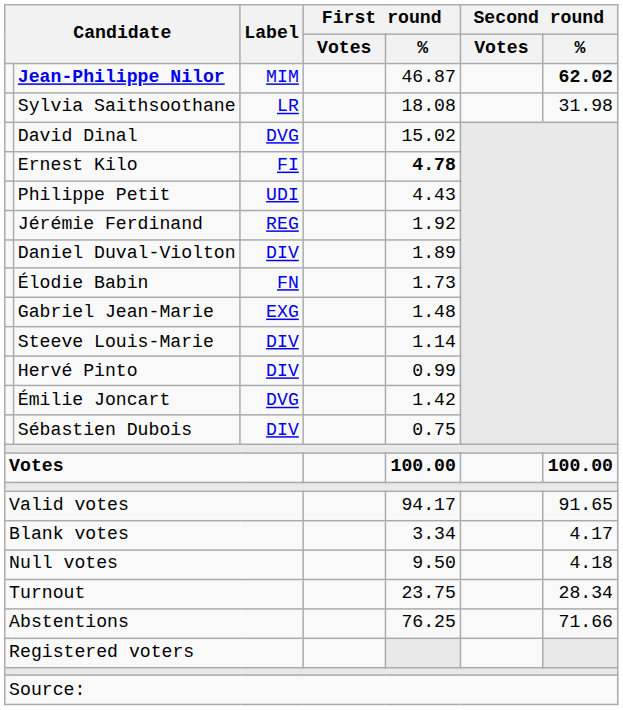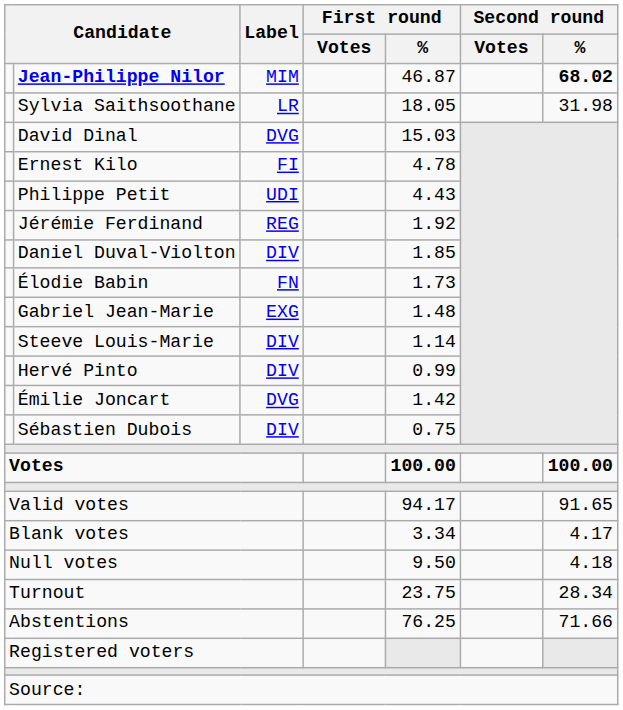(586, 78) 62.02 -> (586, 78) 68.02
(429, 108) 18.08 -> (429, 108) 18.05
(429, 137) 15.02 -> (429, 137) 15.03
(434, 166) bold -> (434, 166) normal
(434, 254) 1.89 -> (434, 254) 1.85
